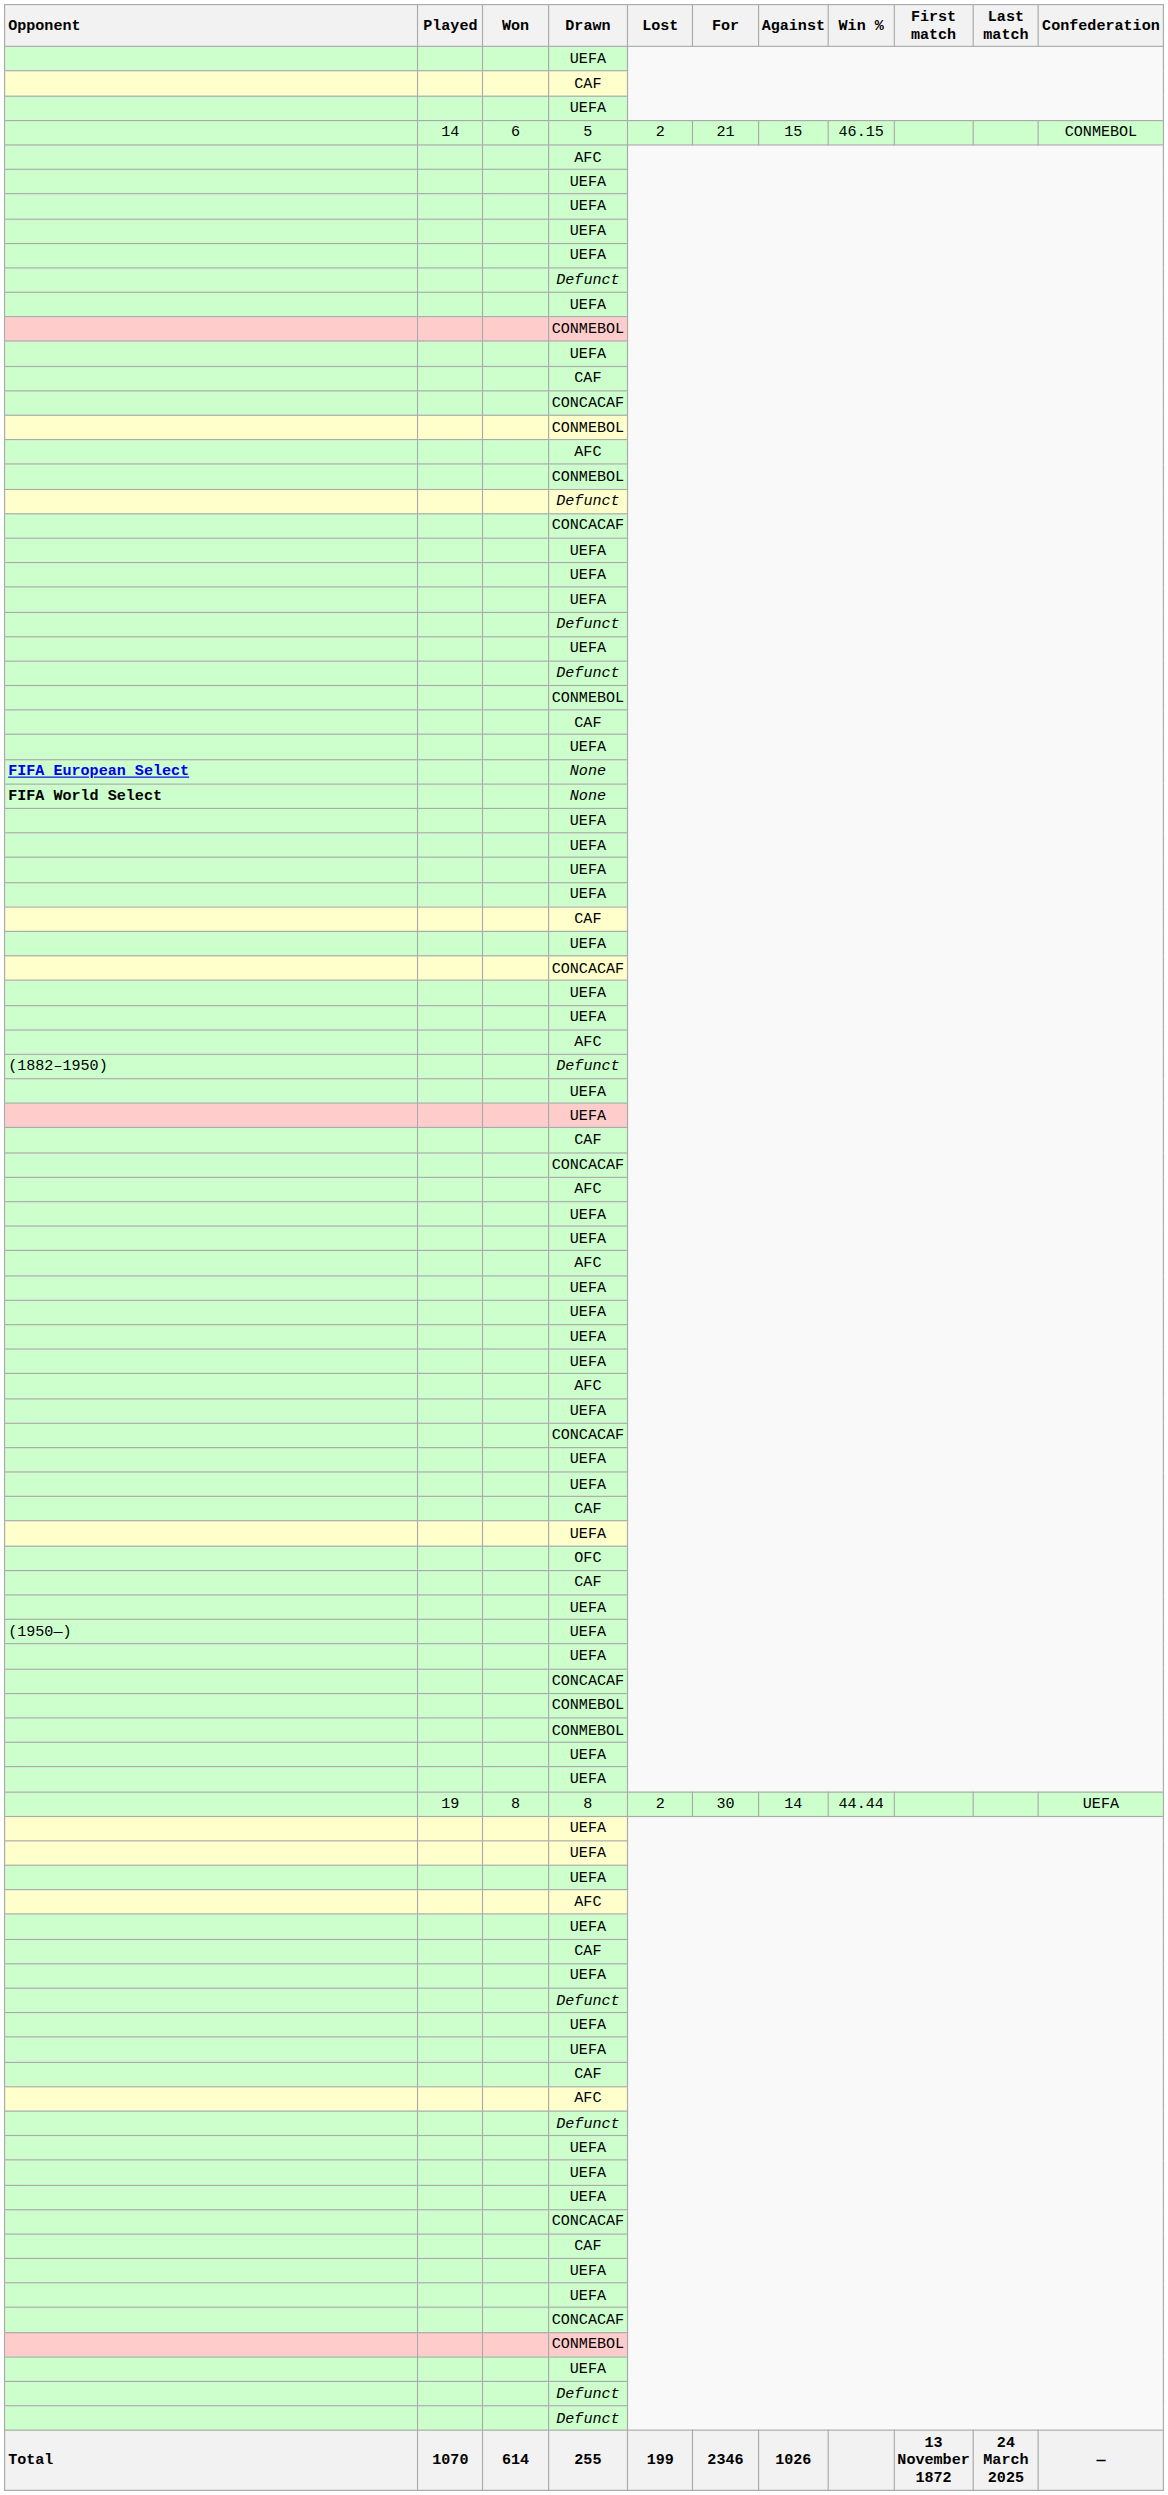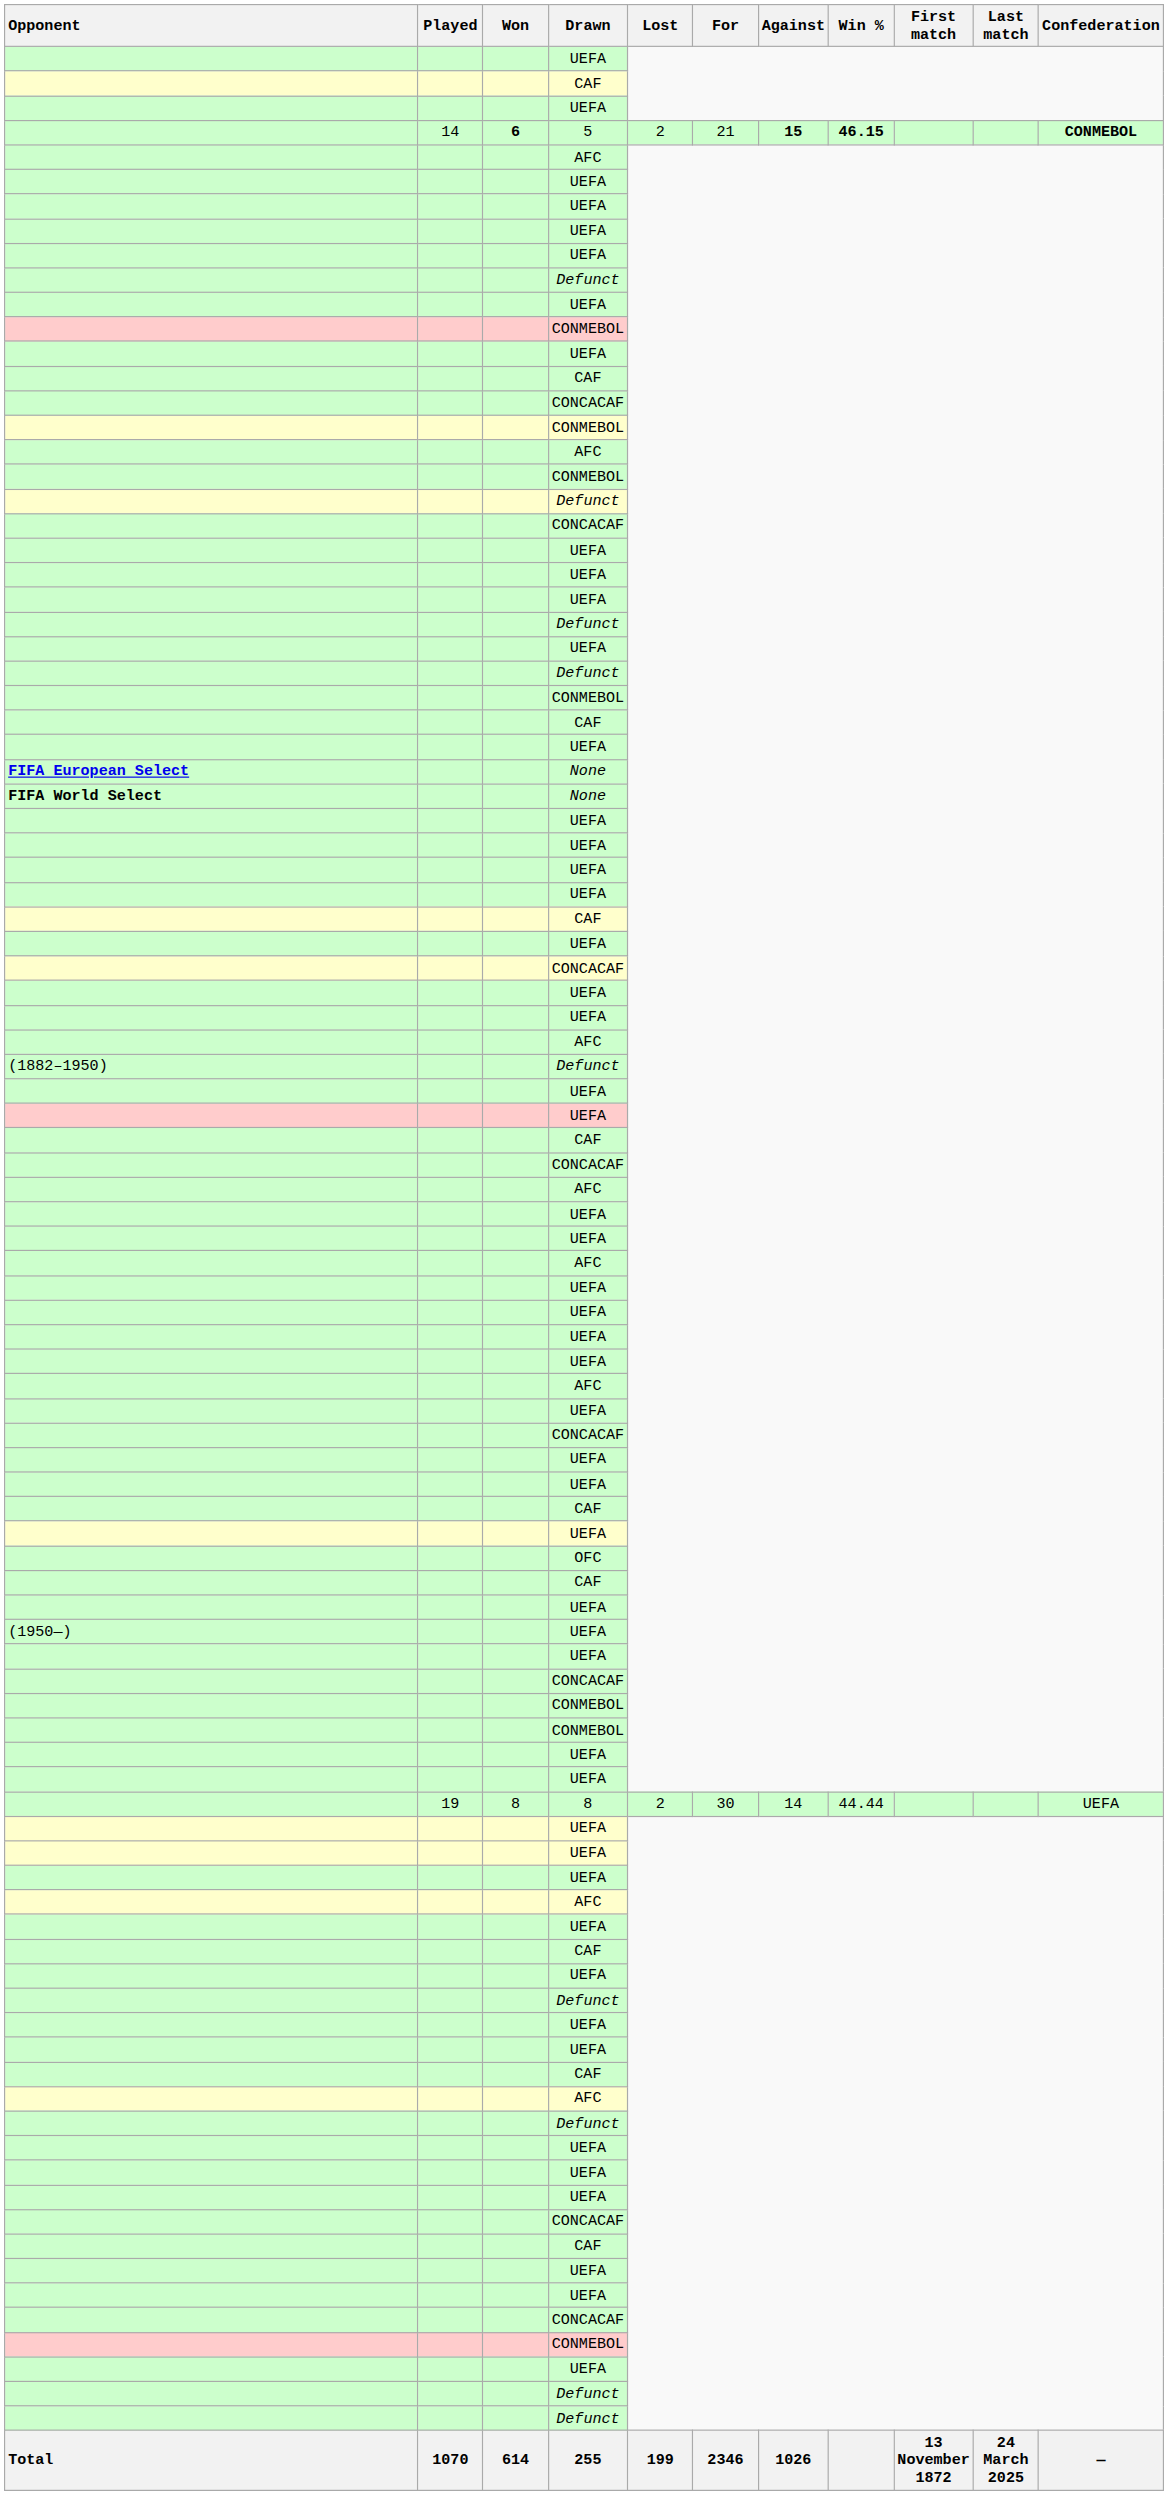(516, 133) normal -> (516, 133) bold
(793, 133) normal -> (793, 133) bold
(861, 133) normal -> (861, 133) bold
(1101, 133) normal -> (1101, 133) bold
